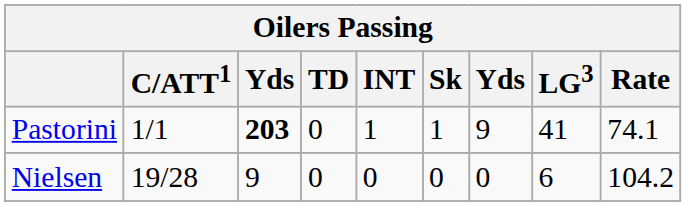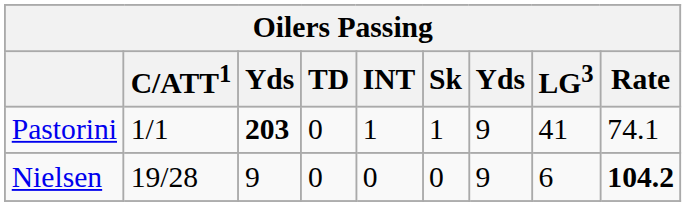(483, 176) 0 -> (483, 176) 9
(641, 176) normal -> (641, 176) bold
